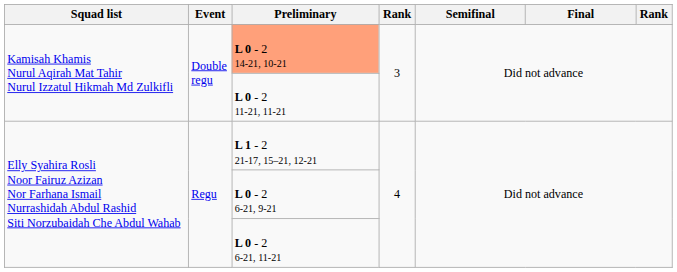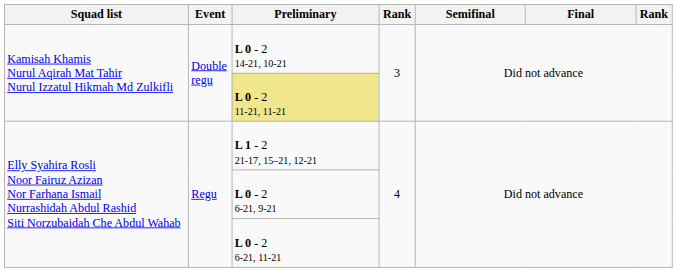(261, 56) lightsalmon background -> (261, 56) no background
(260, 104) no background -> (260, 104) khaki background
